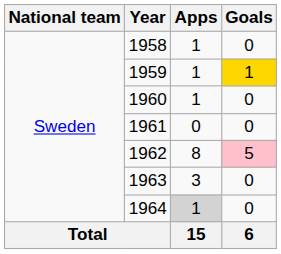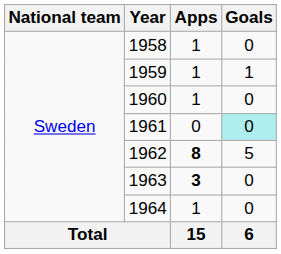(249, 72) gold background -> (249, 72) no background
(249, 126) no background -> (249, 126) paleturquoise background
(196, 153) normal -> (196, 153) bold
(249, 153) pink background -> (249, 153) no background
(196, 180) normal -> (196, 180) bold
(196, 208) lightgrey background -> (196, 208) no background
